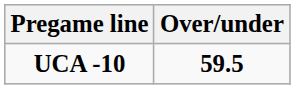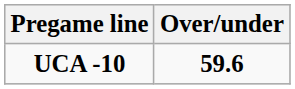(222, 63) 59.5 -> (222, 63) 59.6
